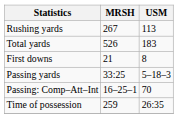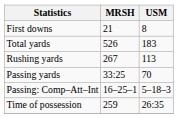rows swapped: (29, 59) <-> (35, 28)
(156, 74) 5–18–3 -> (147, 74) 70
(147, 90) 70 -> (156, 90) 5–18–3
